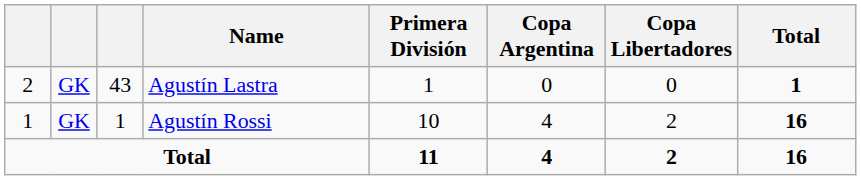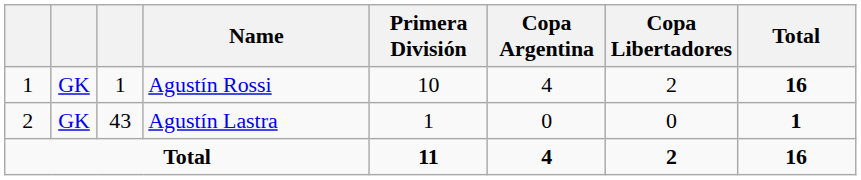rows swapped: (210, 120) <-> (213, 84)
